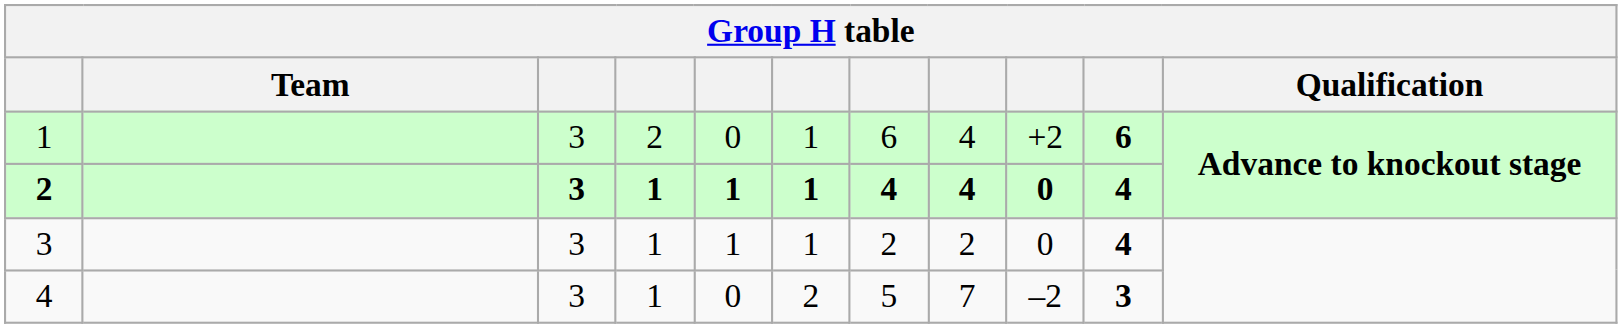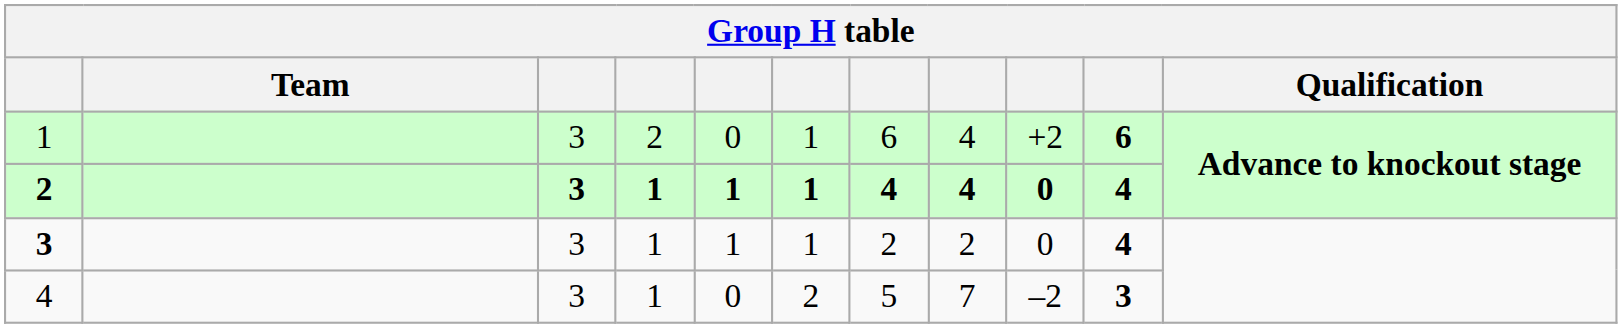(44, 243) normal -> (44, 243) bold
